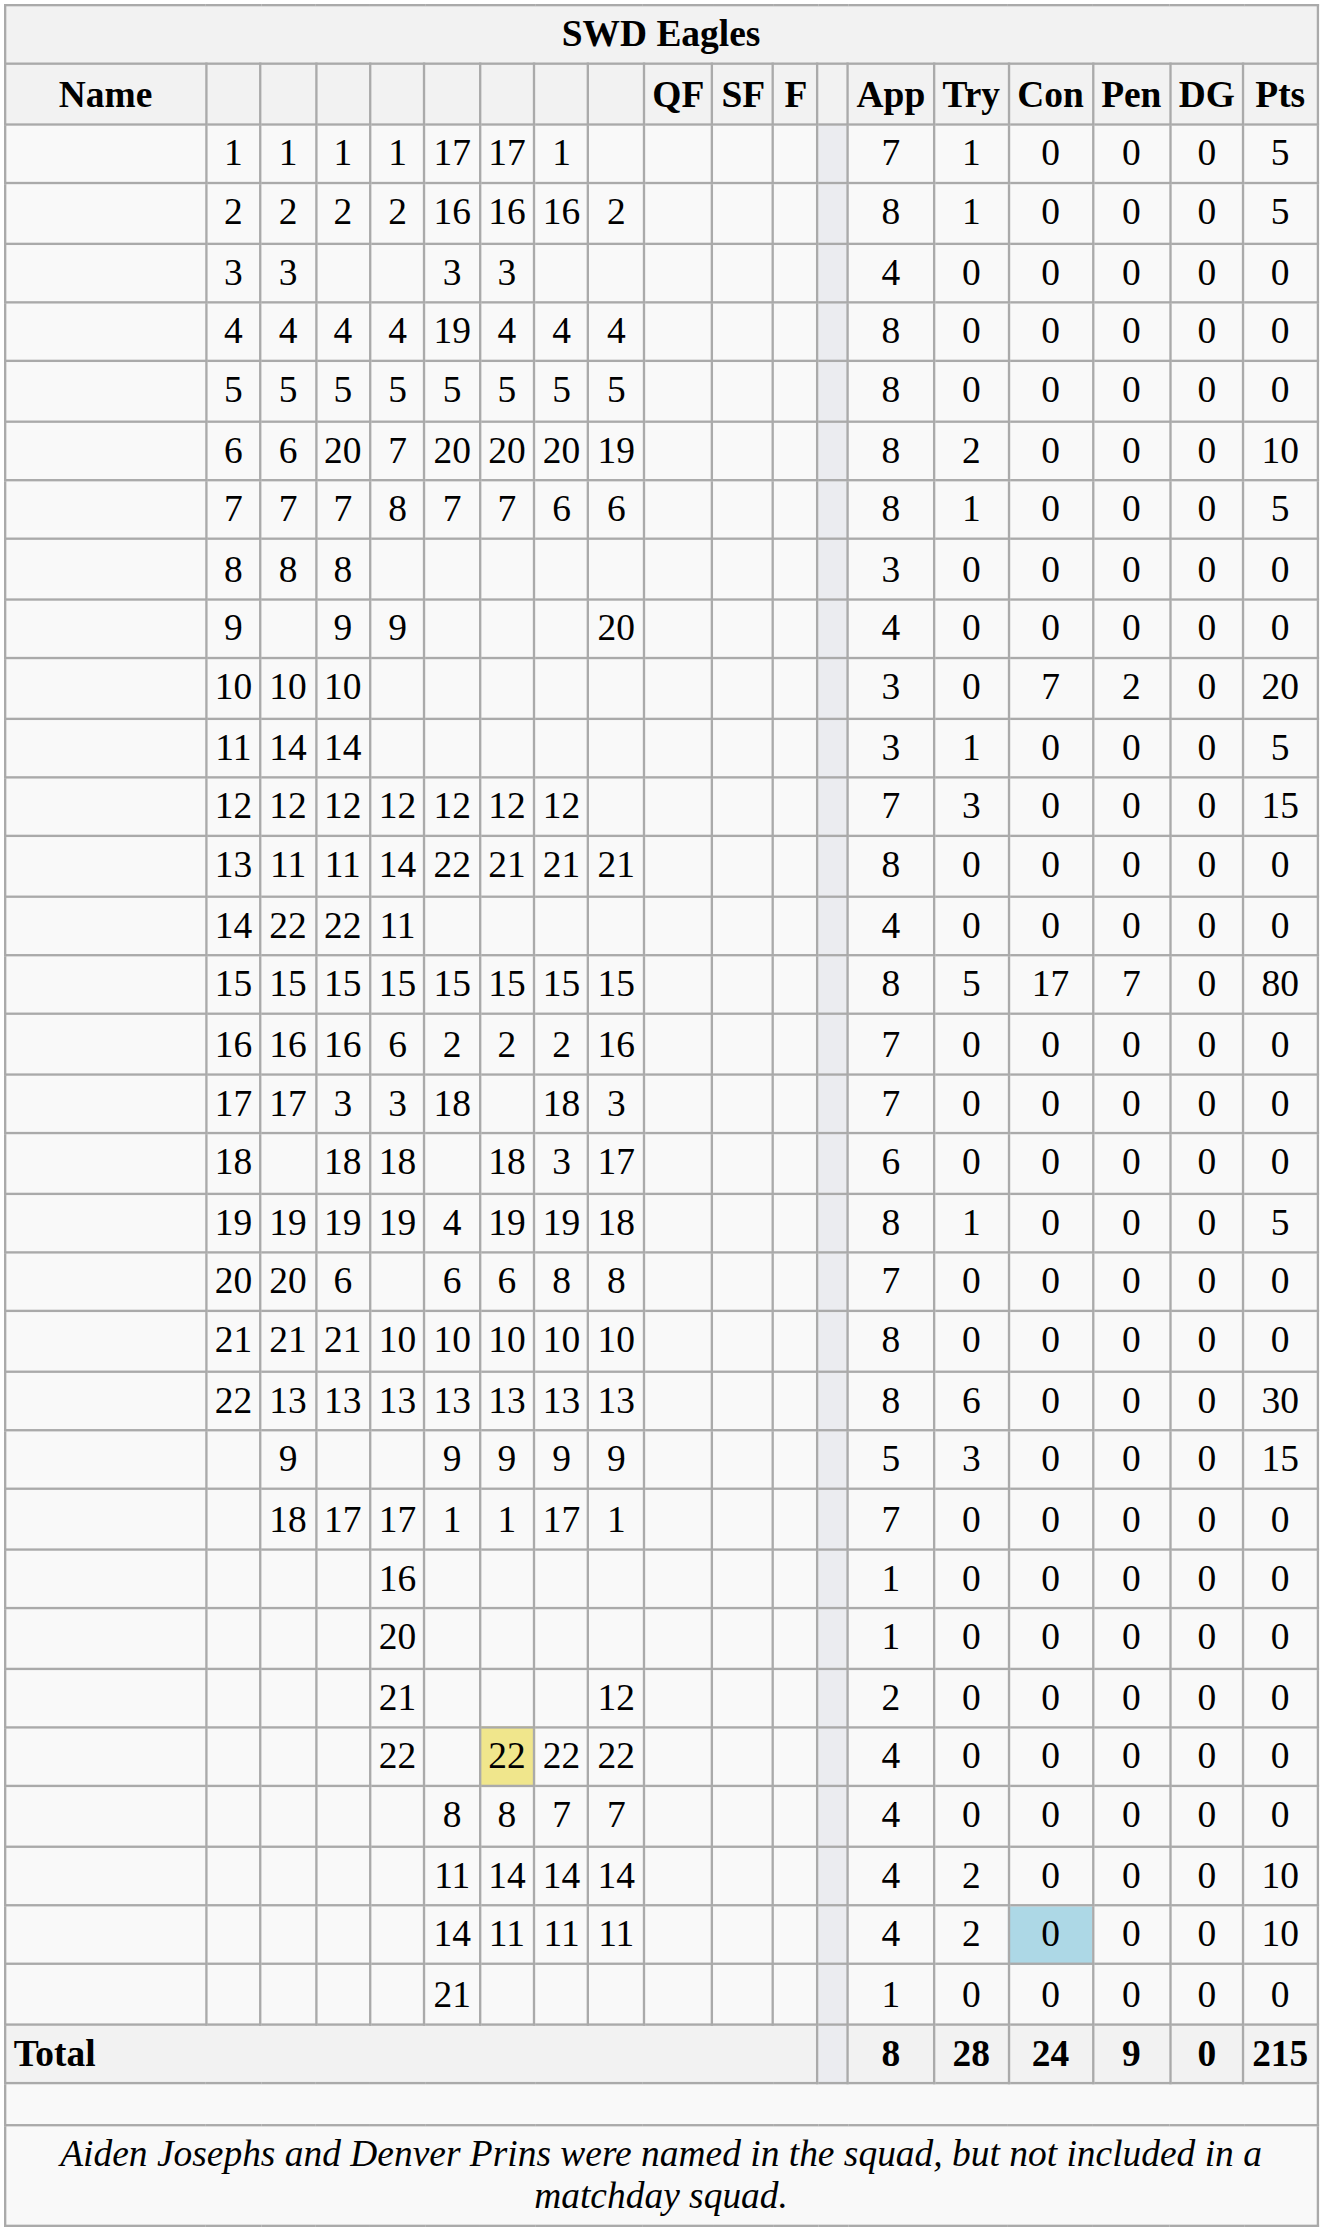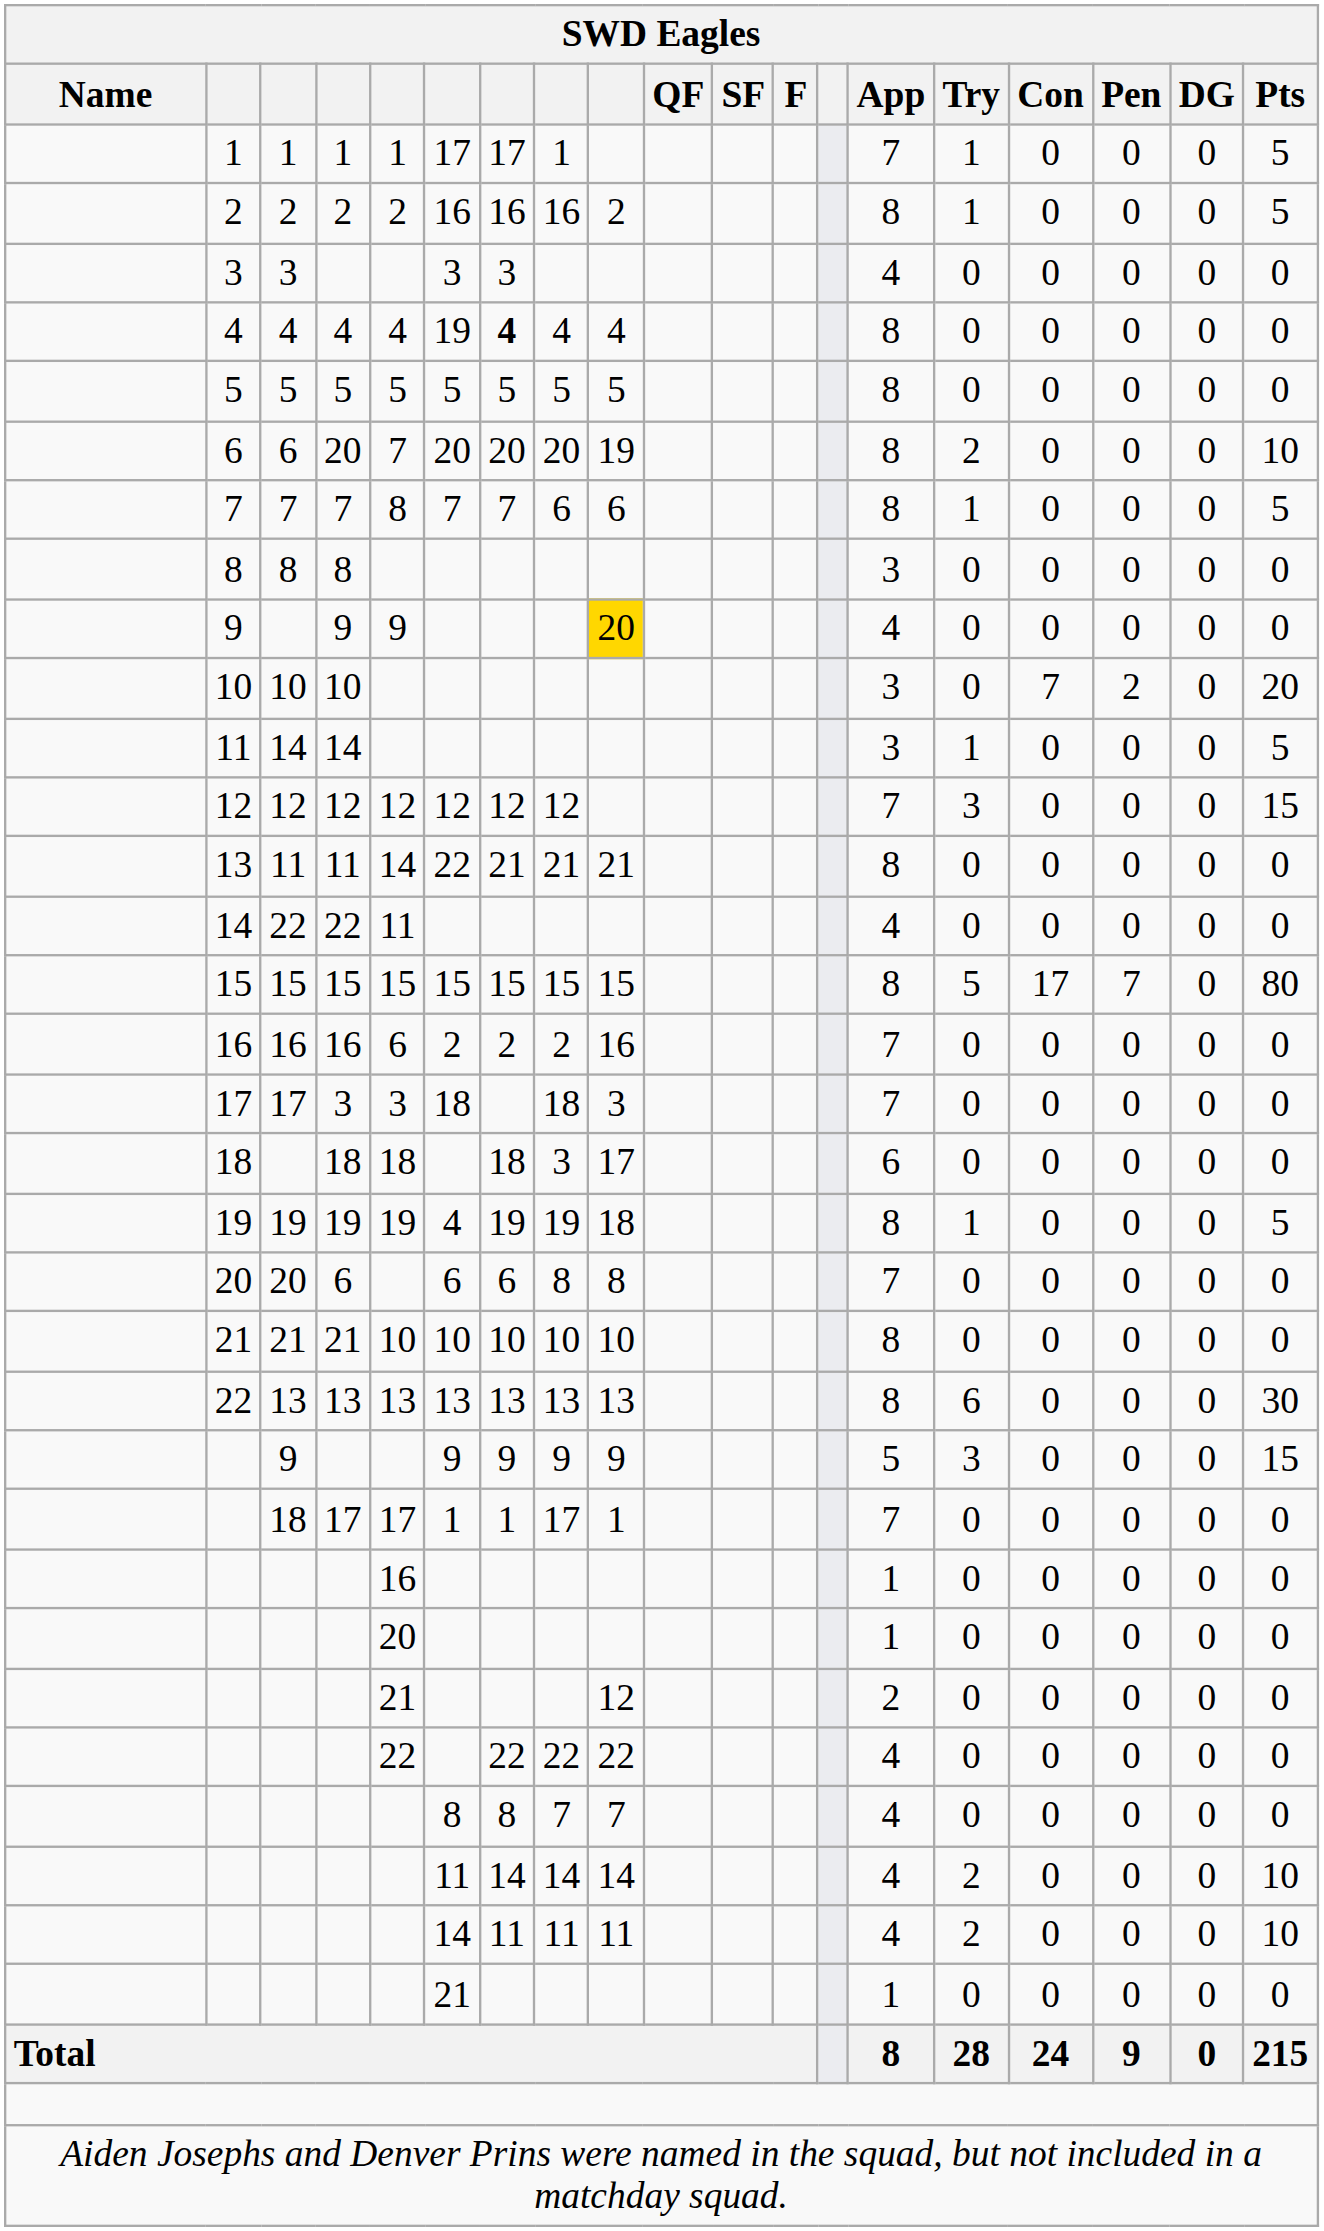(507, 331) normal -> (507, 331) bold
(616, 627) no background -> (616, 627) gold background
(507, 1756) khaki background -> (507, 1756) no background
(1051, 1934) lightblue background -> (1051, 1934) no background
